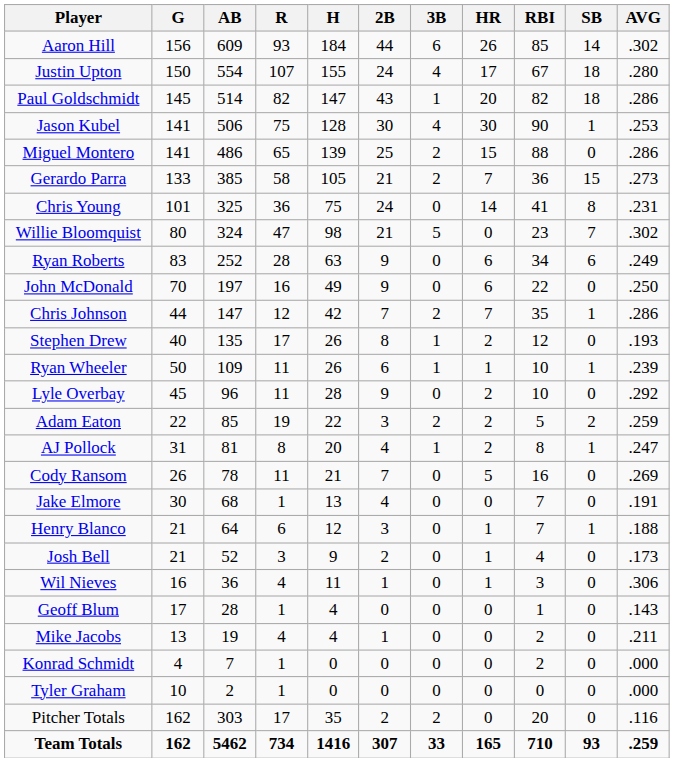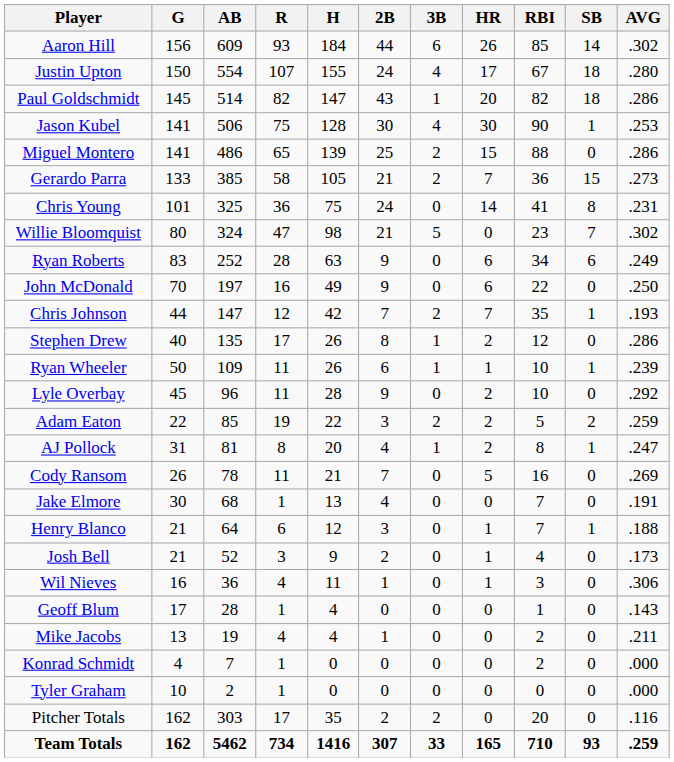(643, 313) .286 -> (643, 313) .193
(643, 340) .193 -> (643, 340) .286
